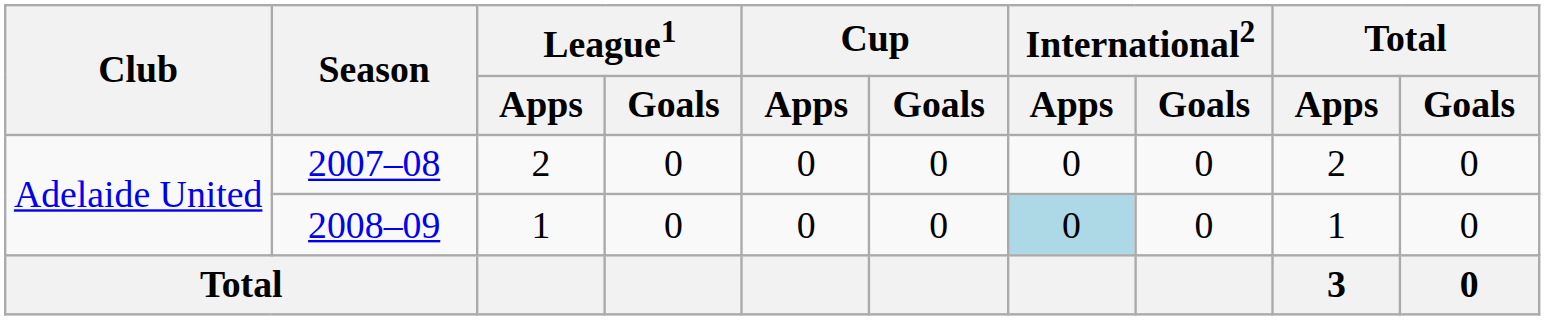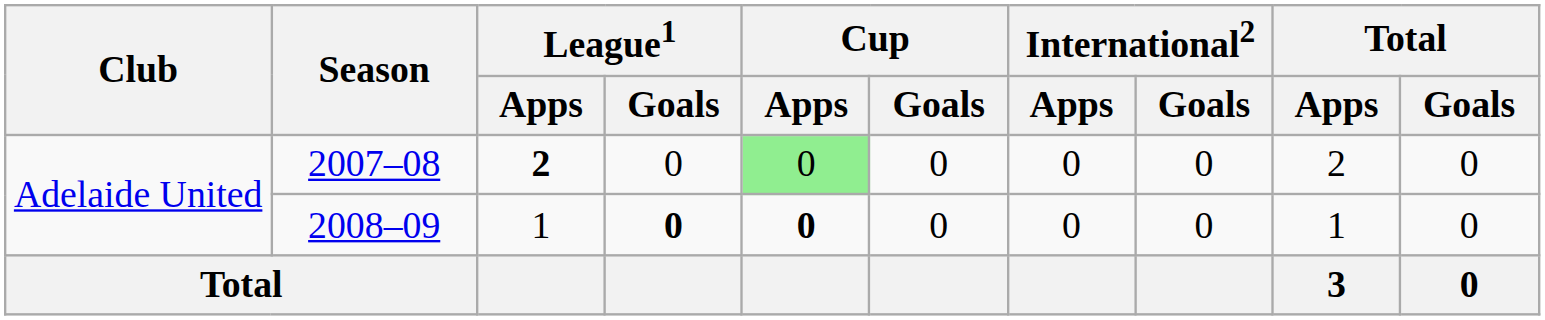(541, 164) normal -> (541, 164) bold
(806, 164) no background -> (806, 164) lightgreen background
(674, 224) normal -> (674, 224) bold
(806, 224) normal -> (806, 224) bold
(1071, 224) lightblue background -> (1071, 224) no background
